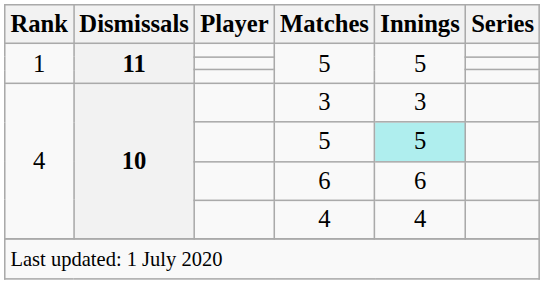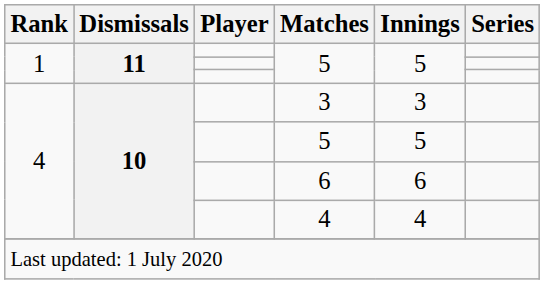(420, 141) paleturquoise background -> (420, 141) no background
